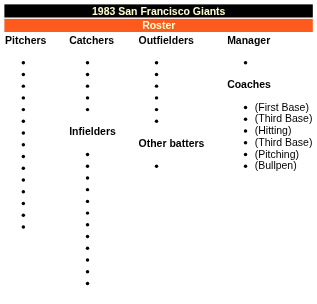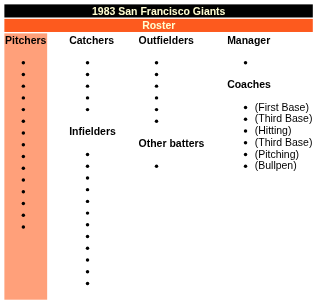(26, 133) no background -> (26, 133) lightsalmon background
